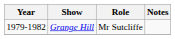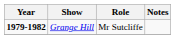(26, 27) normal -> (26, 27) bold
